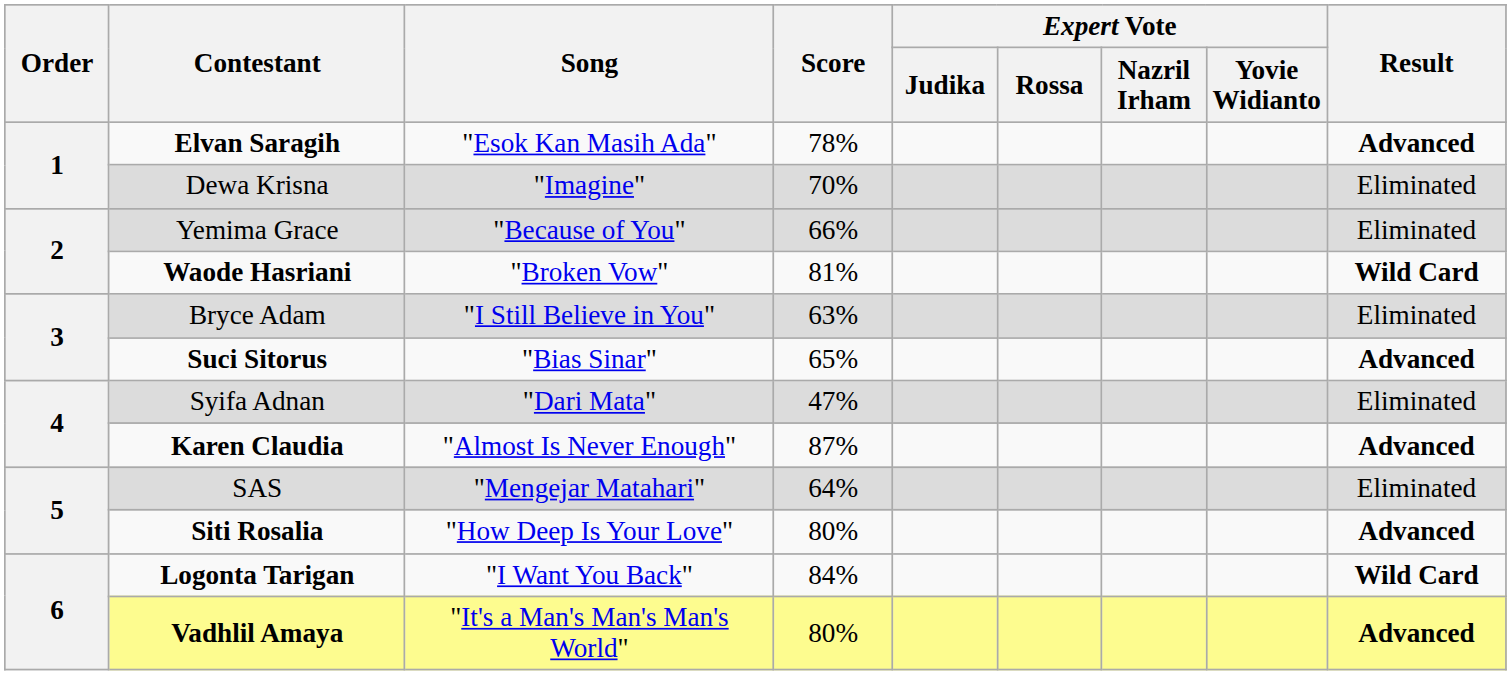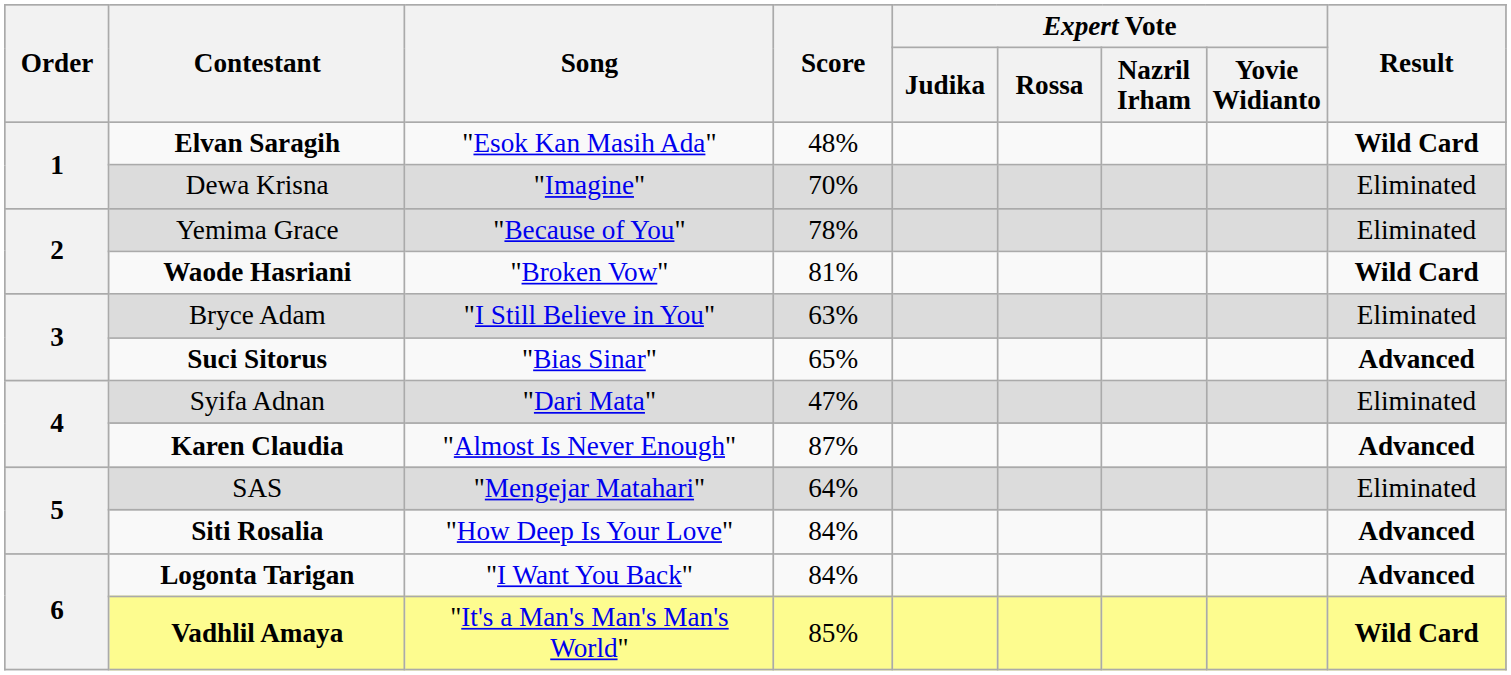(833, 142) 78% -> (833, 142) 48%
(1417, 142) Advanced -> (1416, 142) Wild Card
(833, 229) 66% -> (833, 229) 78%
(833, 531) 80% -> (833, 531) 84%
(1416, 574) Wild Card -> (1417, 574) Advanced
(833, 632) 80% -> (833, 632) 85%
(1417, 632) Advanced -> (1416, 632) Wild Card
